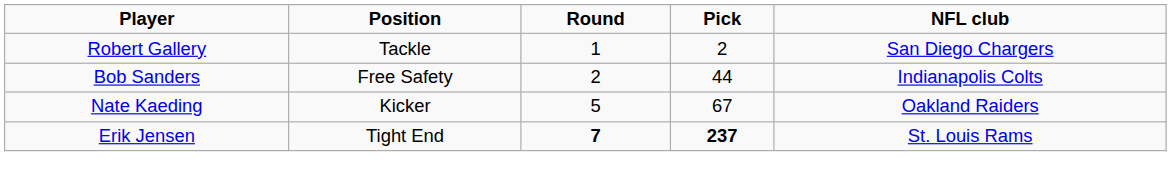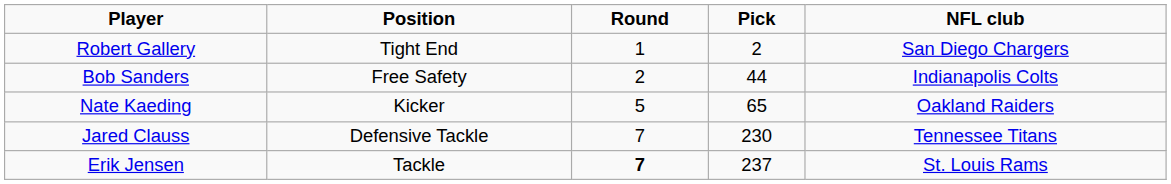(405, 48) Tackle -> (419, 48) Tight End
(722, 106) 67 -> (757, 106) 65
+ row: (136, 135)
(405, 135) Tight End -> (419, 164) Tackle
(722, 135) bold -> (757, 164) normal
